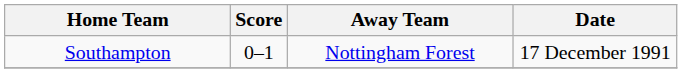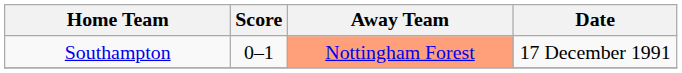(400, 51) no background -> (400, 51) lightsalmon background
